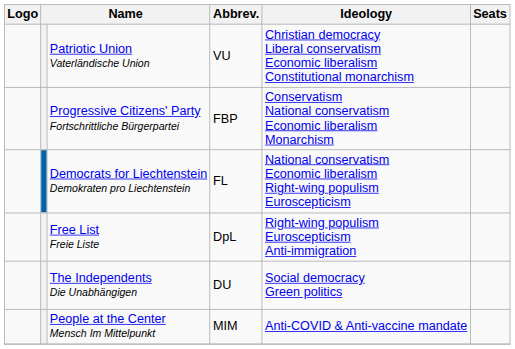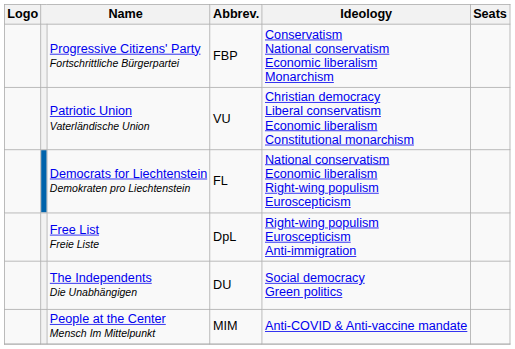rows swapped: (100, 55) <-> (125, 118)
